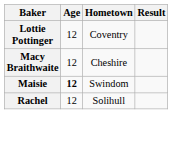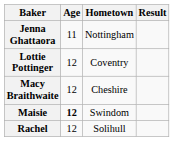+ row: (33, 34)
